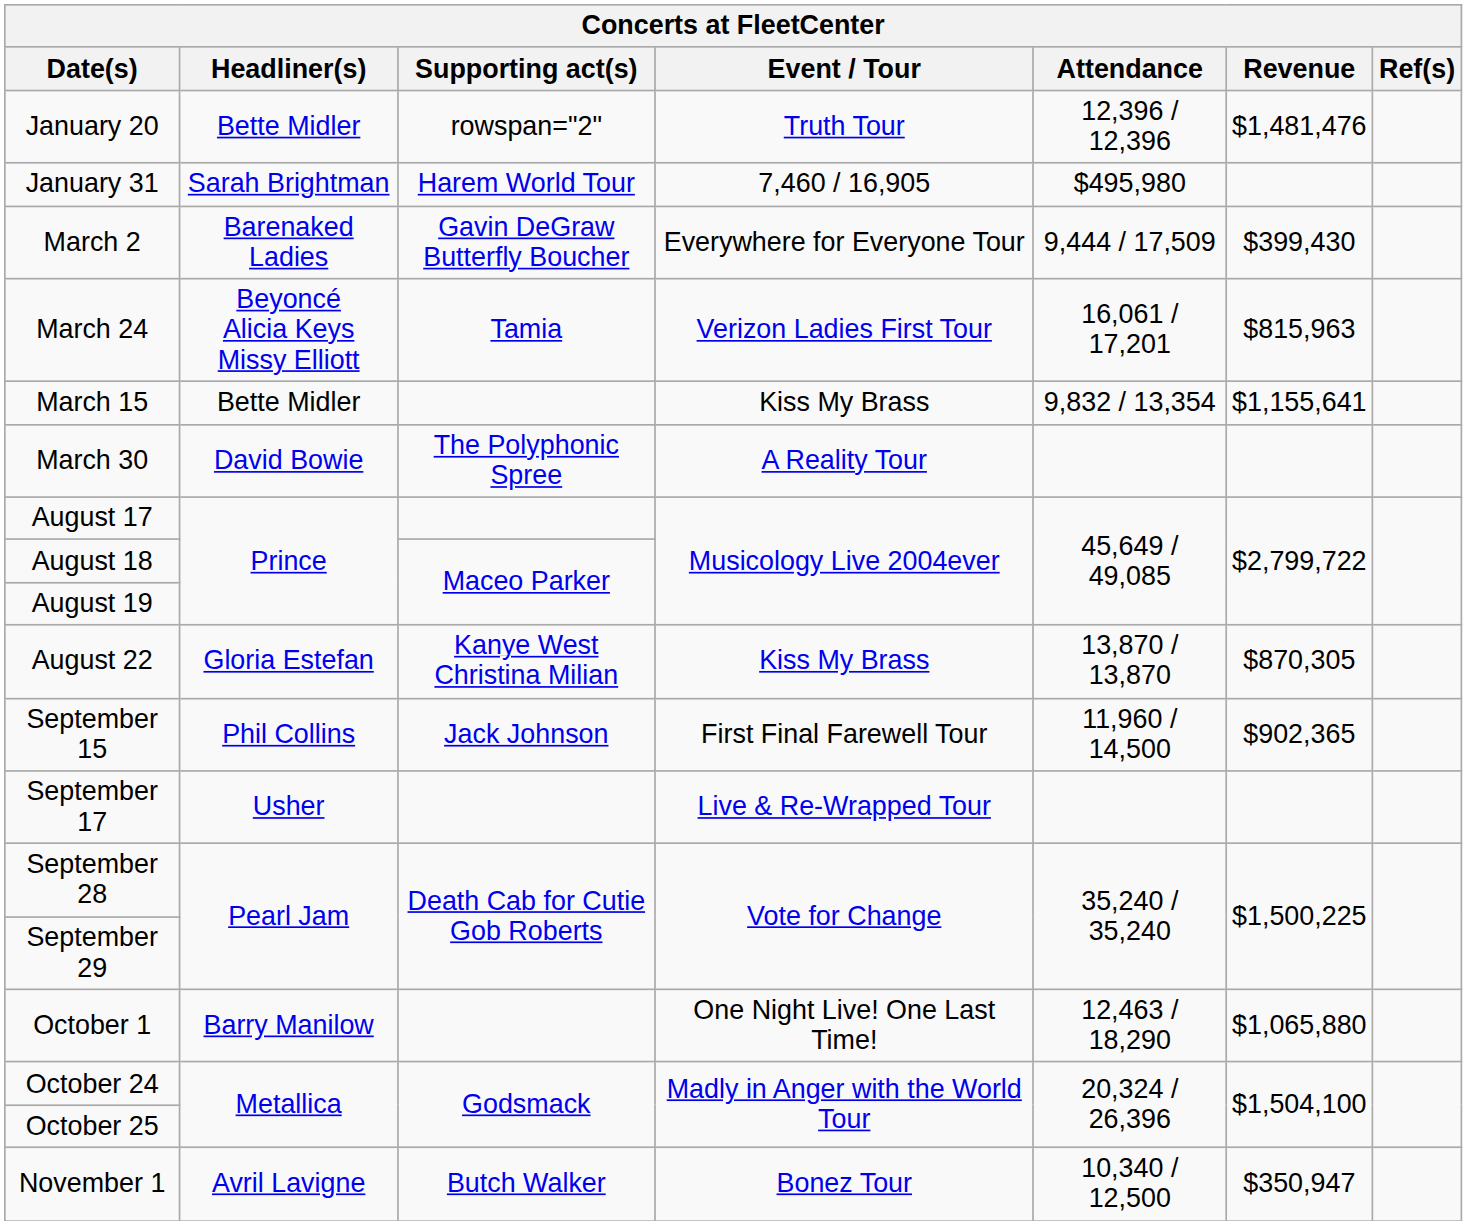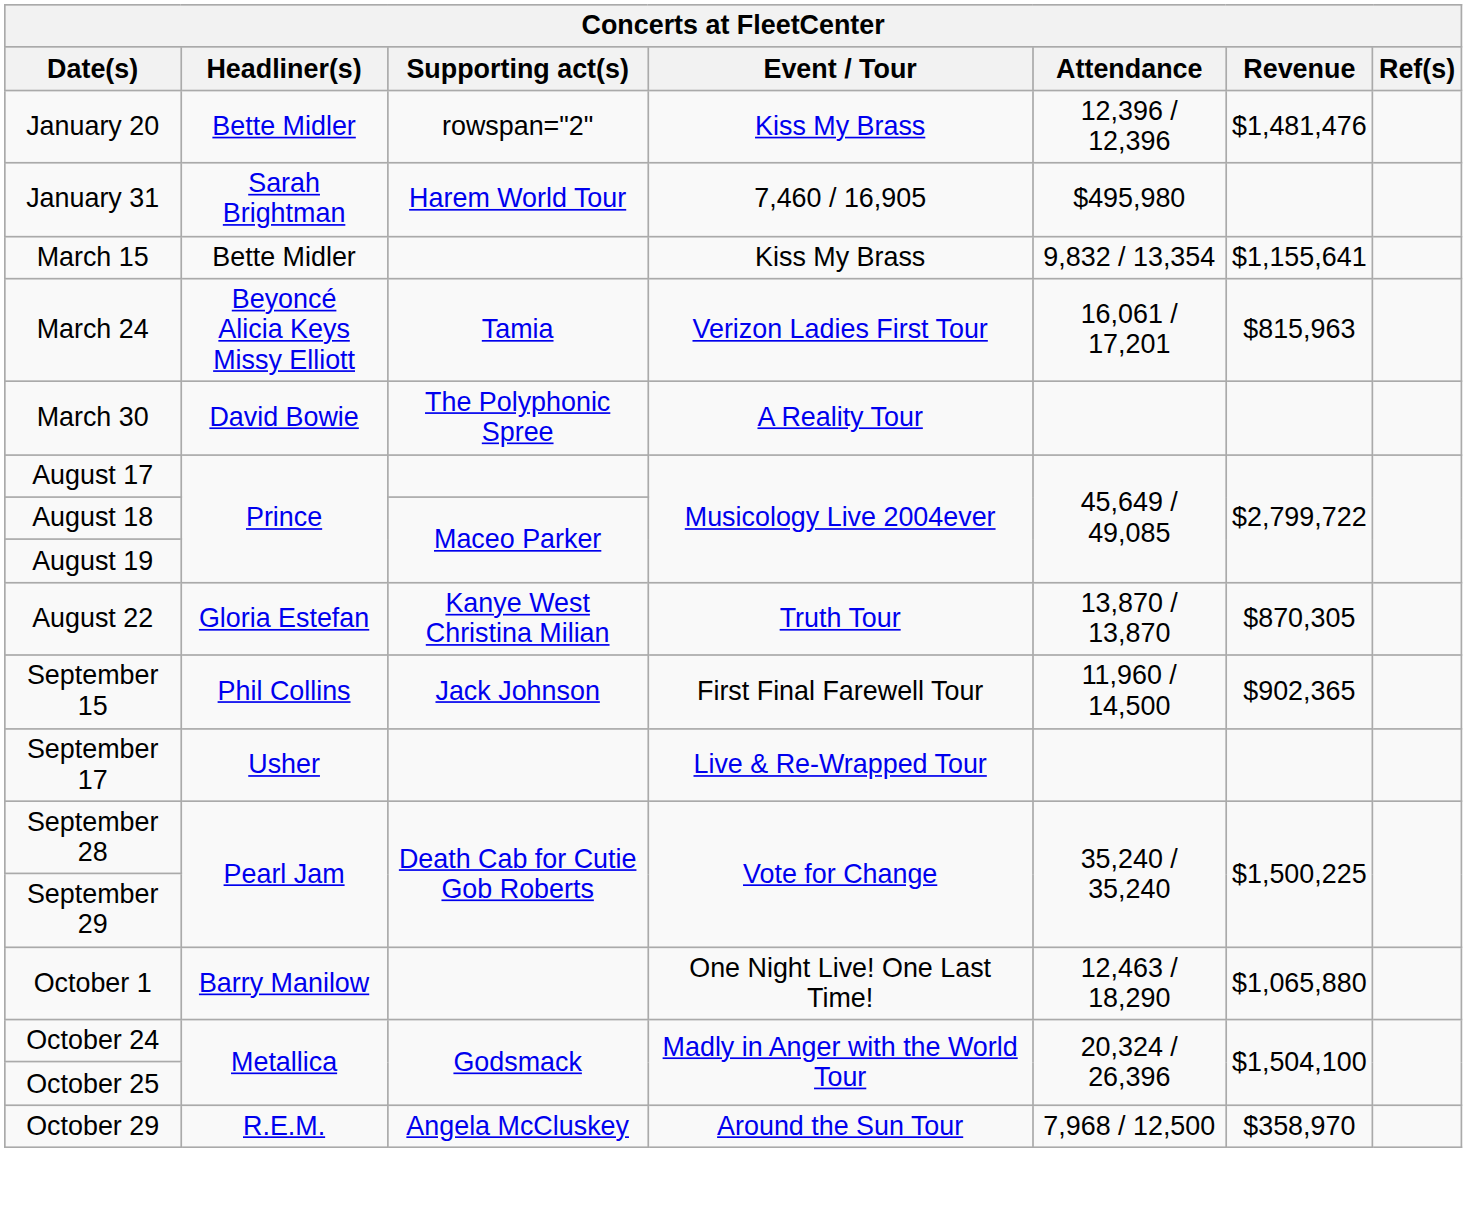(844, 126) Truth Tour -> (840, 126) Kiss My Brass
- row: (92, 241)
rows swapped: (92, 402) <-> (92, 329)
(844, 661) Kiss My Brass -> (840, 618) Truth Tour
+ row: (93, 1125)
- row: (92, 1183)
